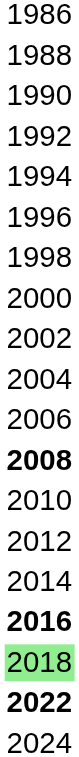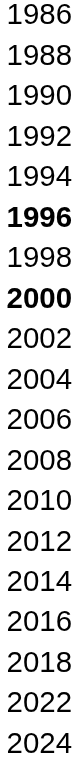(39, 217) normal -> (39, 217) bold
(39, 298) normal -> (39, 298) bold
(39, 459) bold -> (39, 459) normal
(39, 621) bold -> (39, 621) normal
(39, 662) lightgreen background -> (39, 662) no background
(39, 702) bold -> (39, 702) normal
